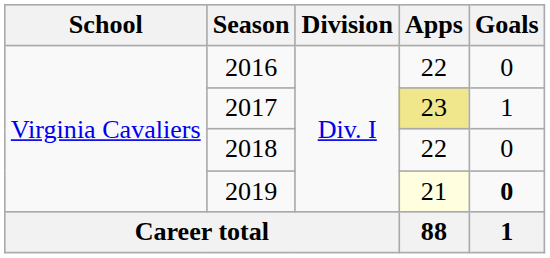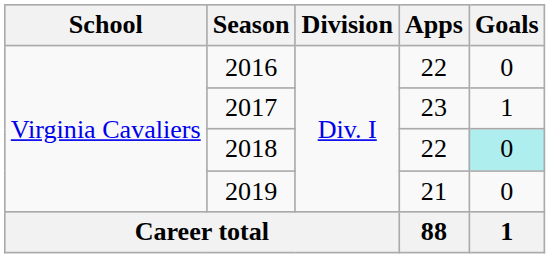(434, 107) khaki background -> (434, 107) no background
(507, 149) no background -> (507, 149) paleturquoise background
(434, 190) lightyellow background -> (434, 190) no background
(507, 190) bold -> (507, 190) normal
